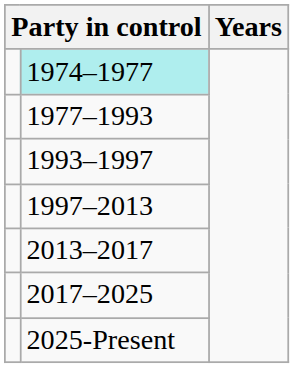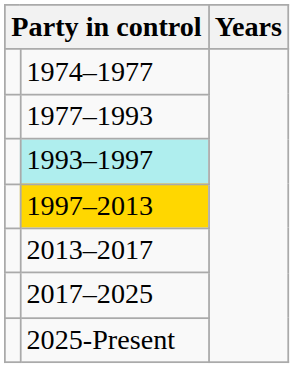(90, 71) paleturquoise background -> (90, 71) no background
(90, 160) no background -> (90, 160) paleturquoise background
(90, 205) no background -> (90, 205) gold background
